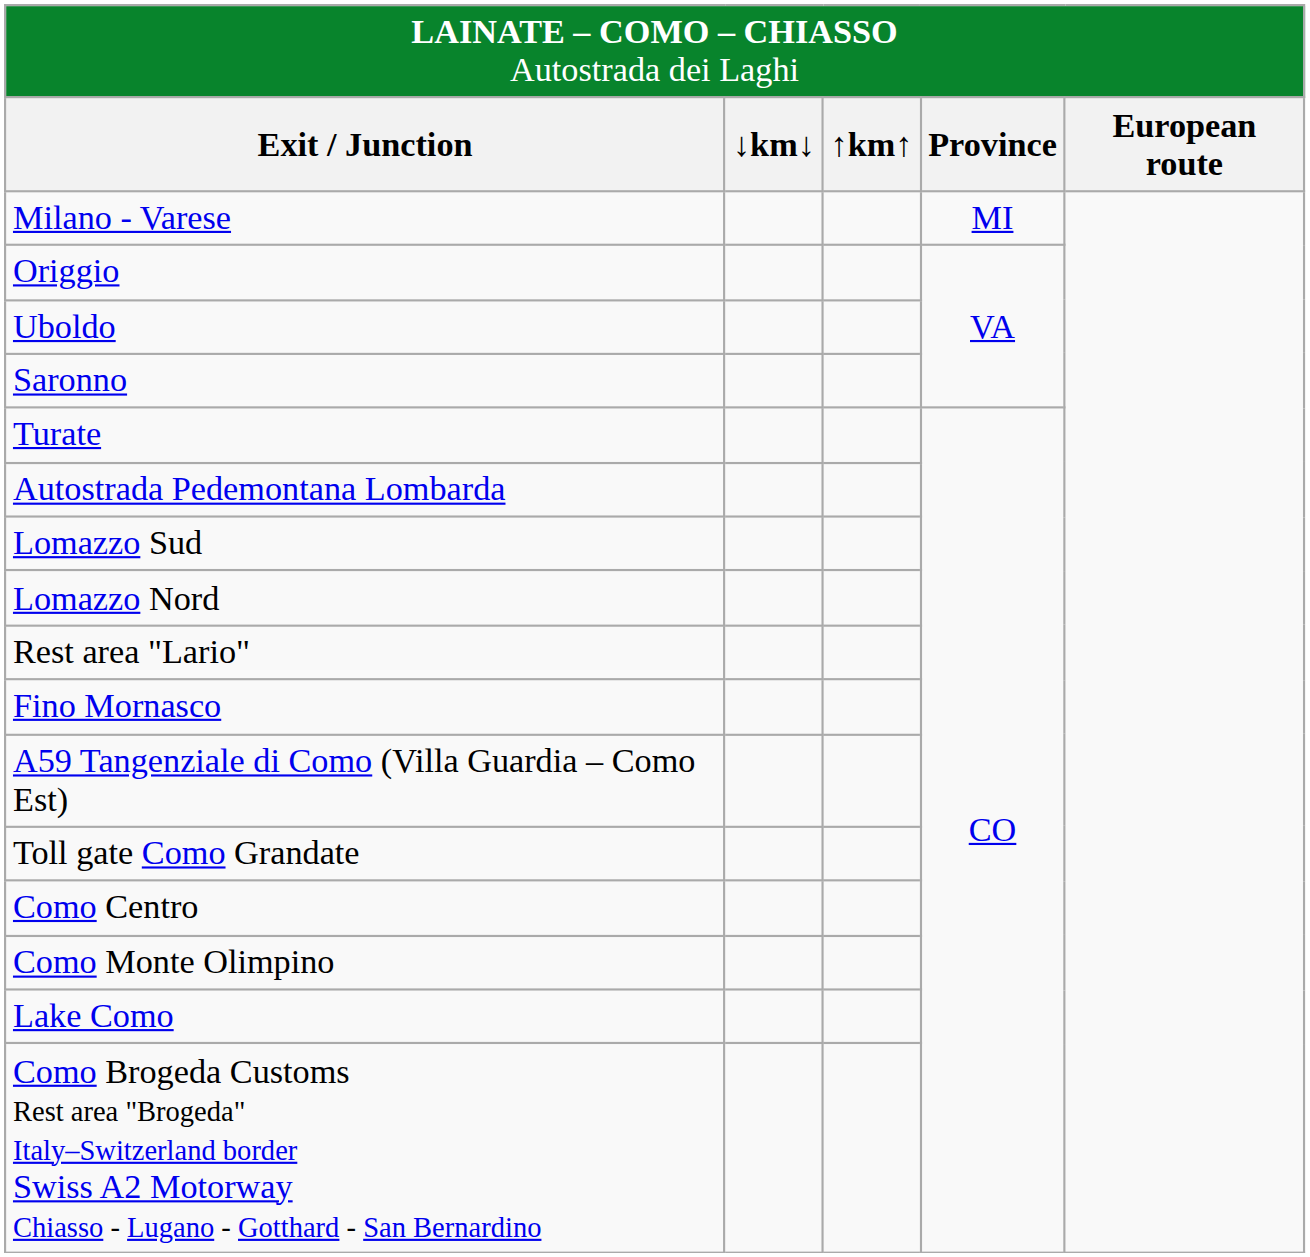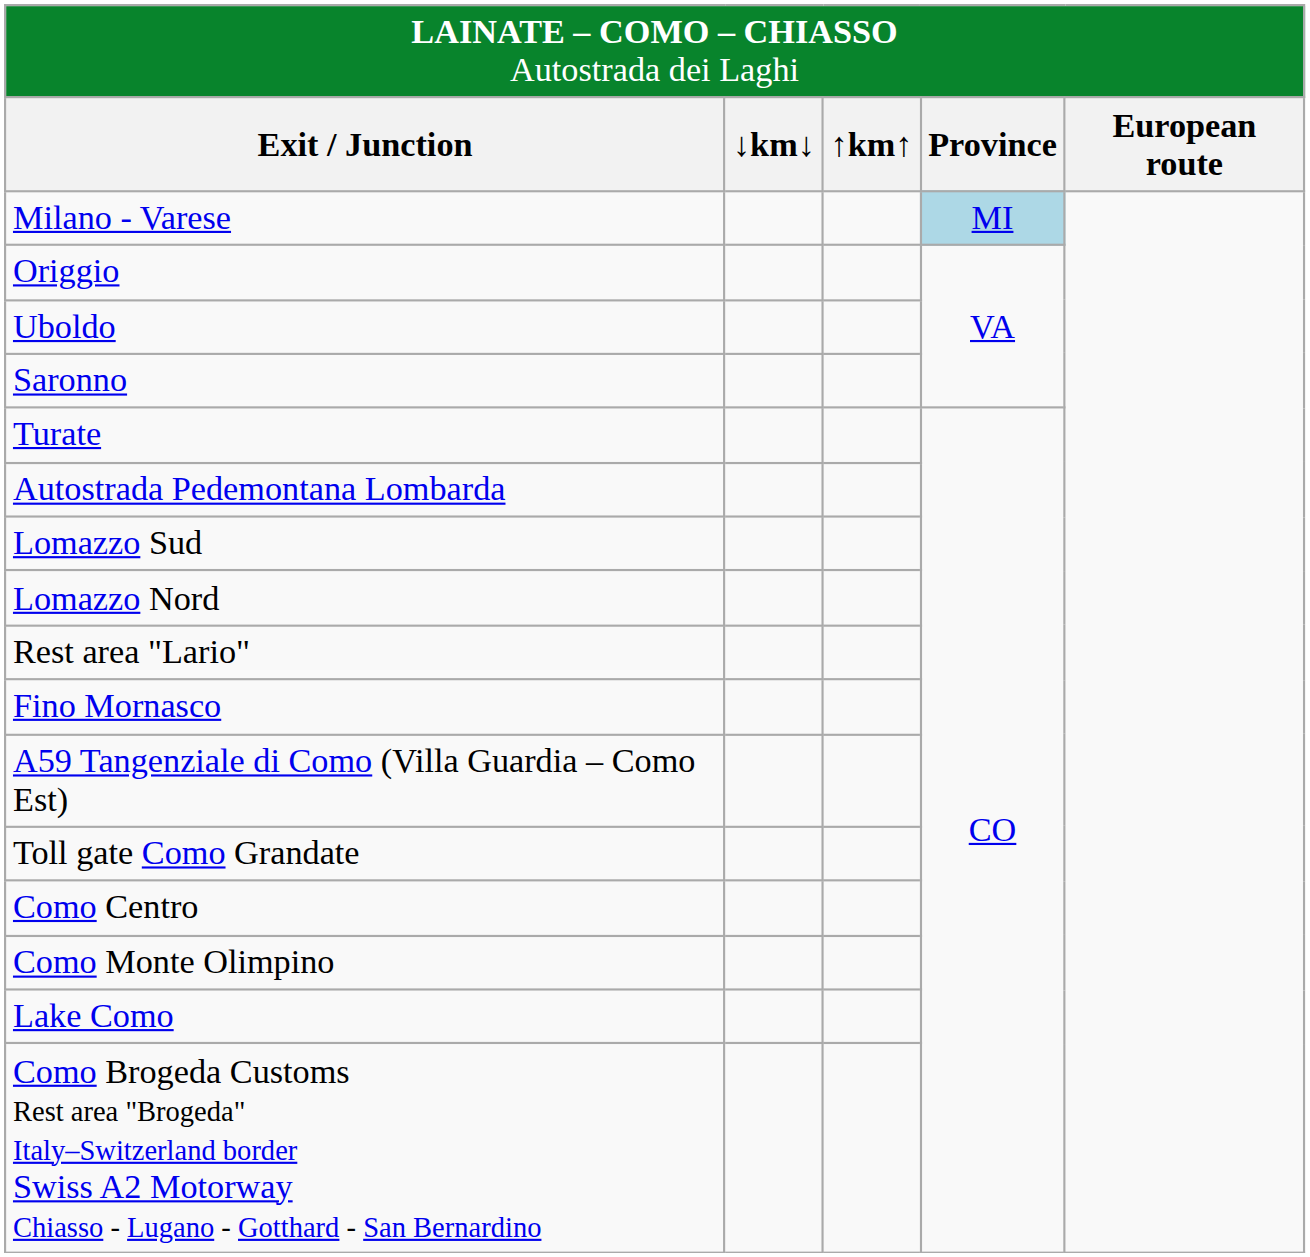(993, 217) no background -> (993, 217) lightblue background
